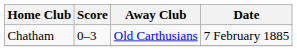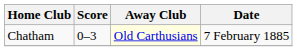(156, 35) no background -> (156, 35) lightyellow background
